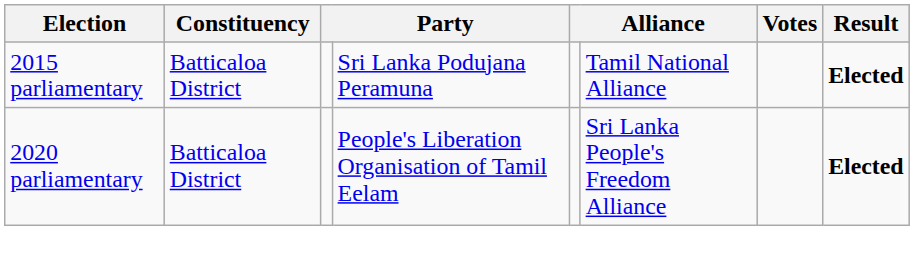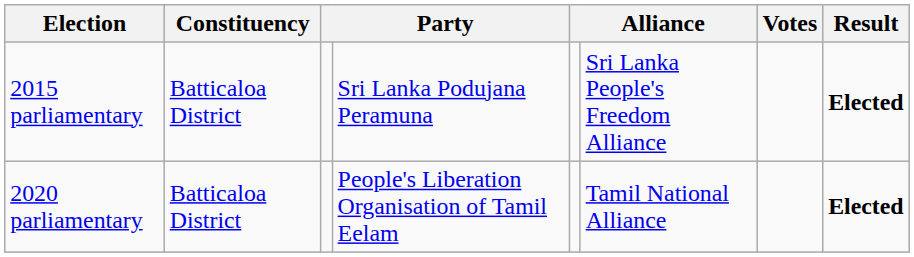(657, 74) Tamil National Alliance -> (632, 101) Sri Lanka People's Freedom Alliance
(632, 166) Sri Lanka People's Freedom Alliance -> (657, 206) Tamil National Alliance
